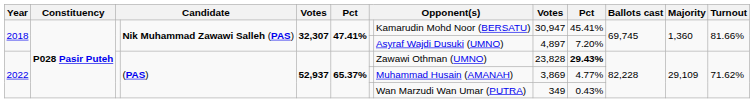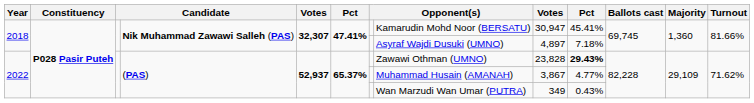(589, 43) 7.20% -> (589, 43) 7.18%
(553, 75) 3,869 -> (553, 75) 3,867
